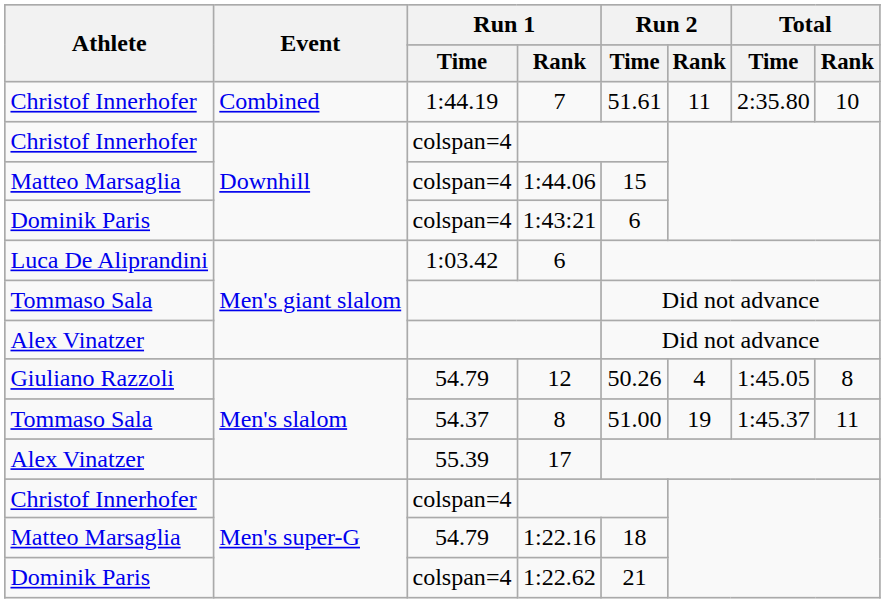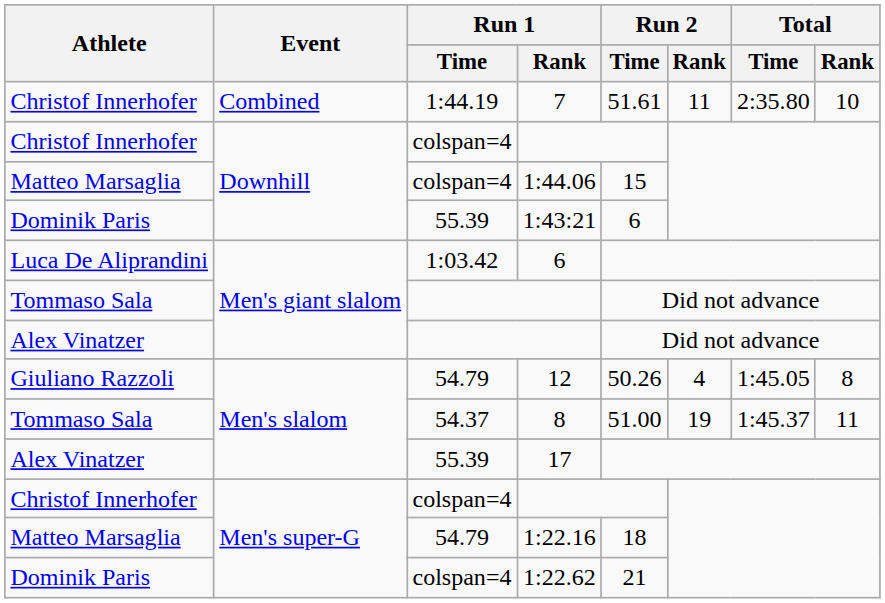(462, 220) colspan=4 -> (462, 220) 55.39
